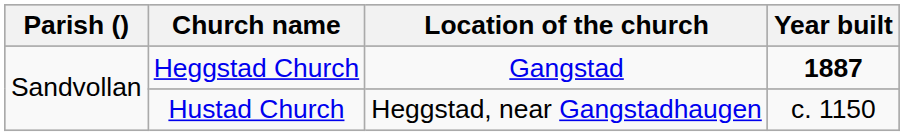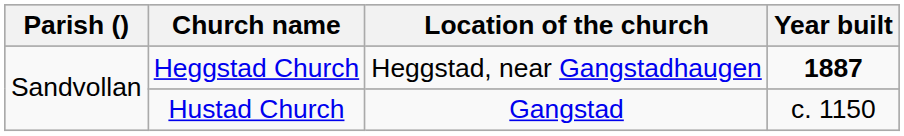(567, 67) Gangstad -> (567, 67) Heggstad, near Gangstadhaugen
(567, 109) Heggstad, near Gangstadhaugen -> (567, 109) Gangstad
